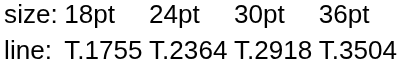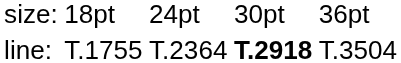(273, 50) normal -> (273, 50) bold
